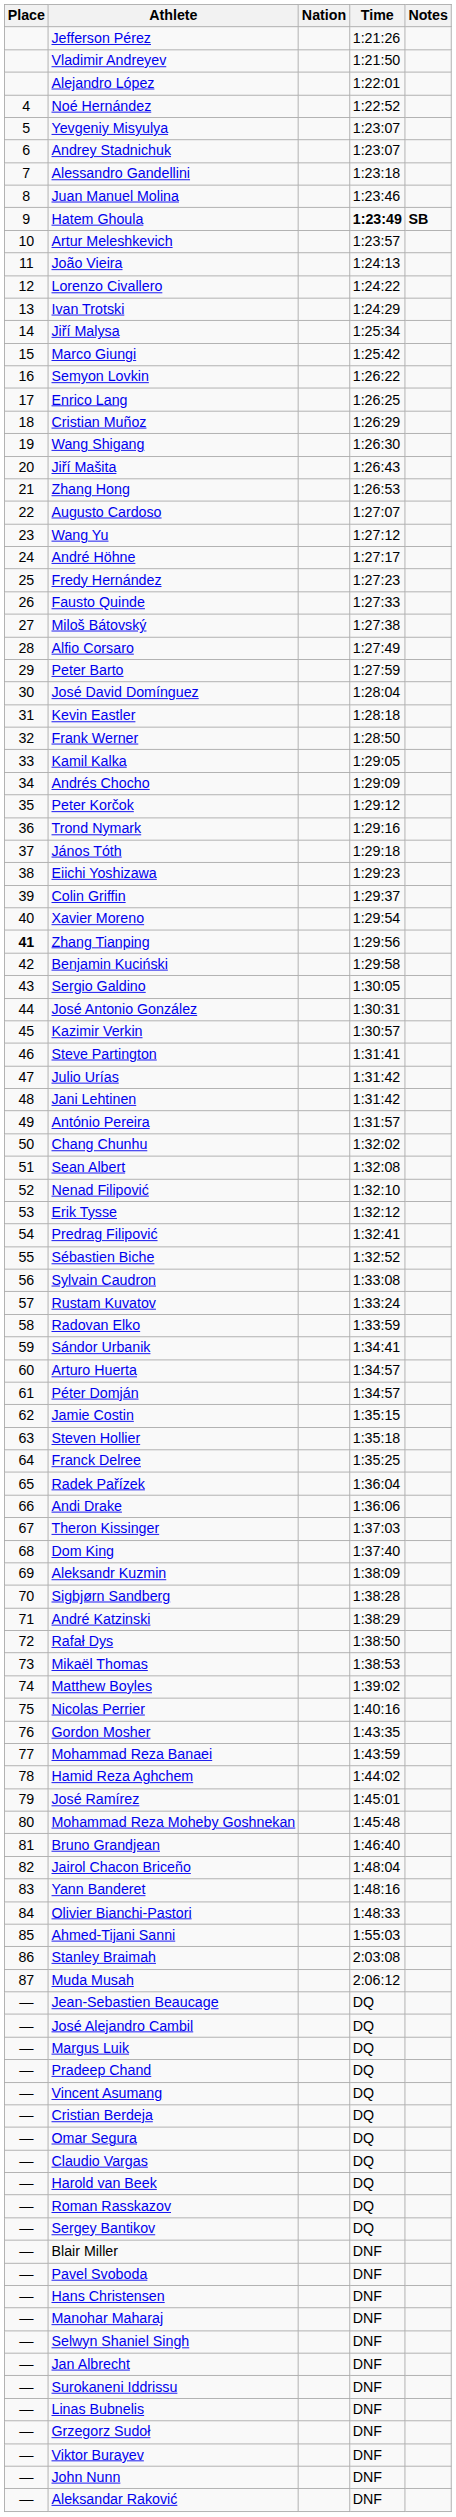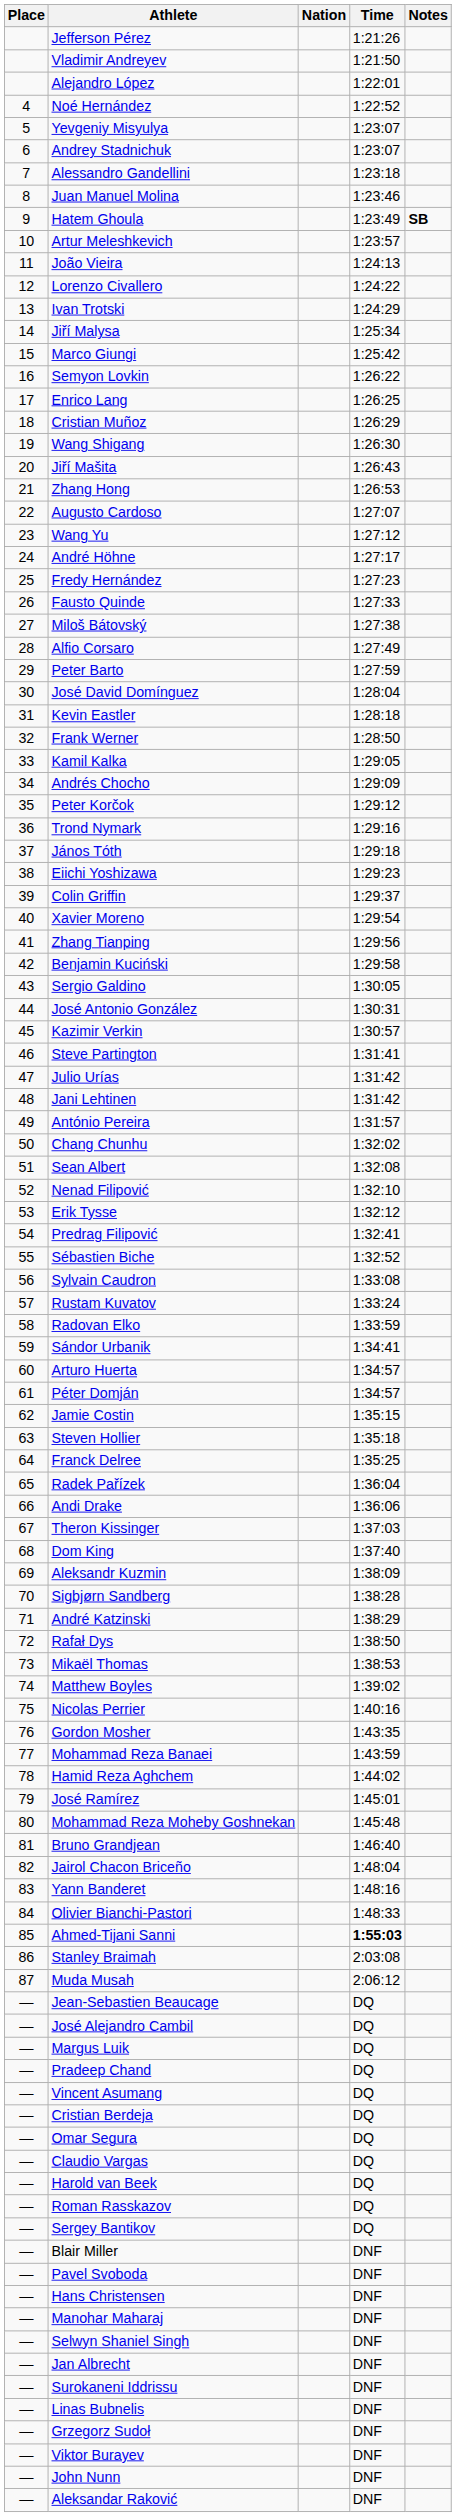(377, 219) bold -> (376, 219) normal
(26, 941) bold -> (26, 941) normal
(376, 1935) normal -> (377, 1935) bold
